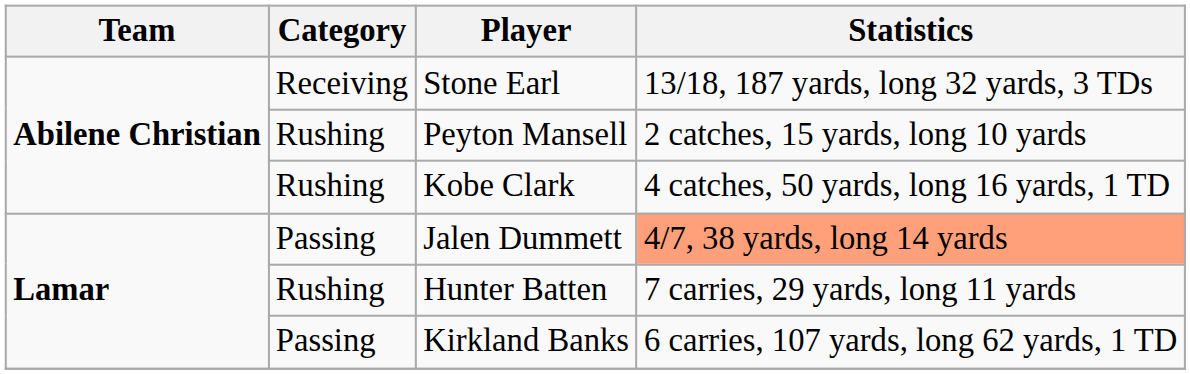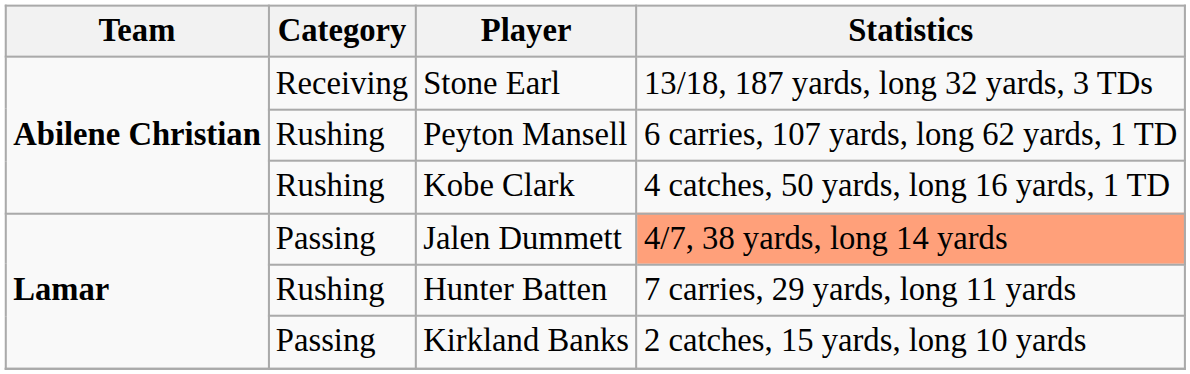(865, 134) 2 catches, 15 yards, long 10 yards -> (911, 134) 6 carries, 107 yards, long 62 yards, 1 TD
(911, 341) 6 carries, 107 yards, long 62 yards, 1 TD -> (865, 341) 2 catches, 15 yards, long 10 yards
